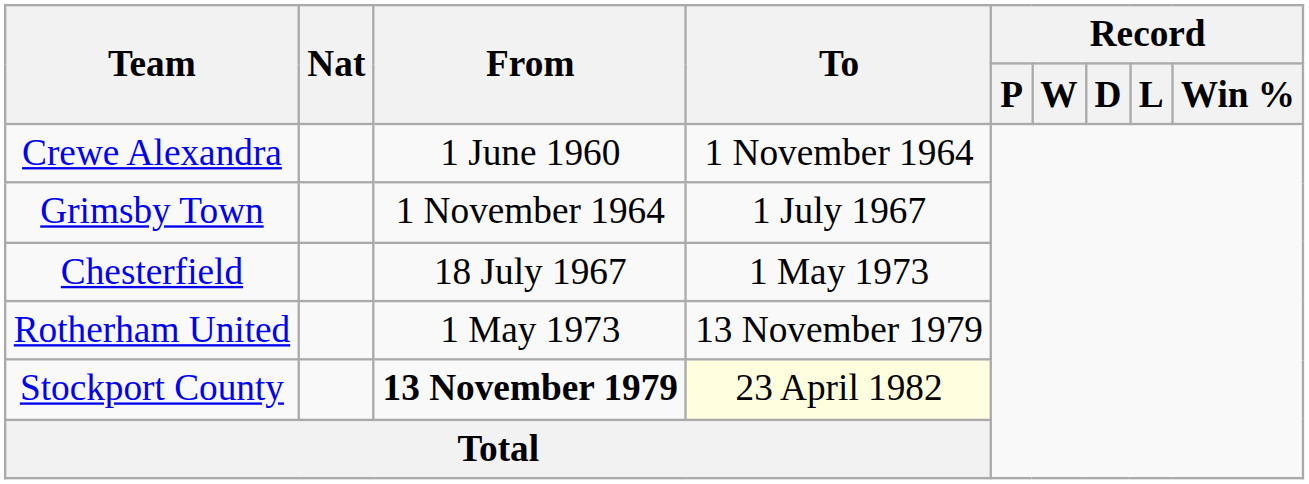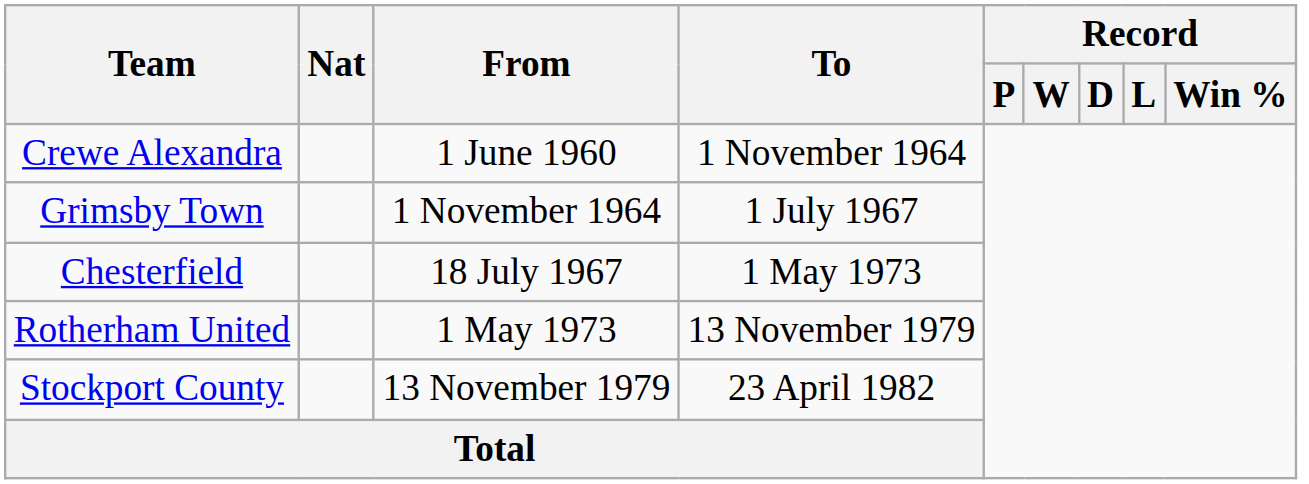(530, 388) bold -> (526, 388) normal
(839, 388) lightyellow background -> (831, 388) no background
